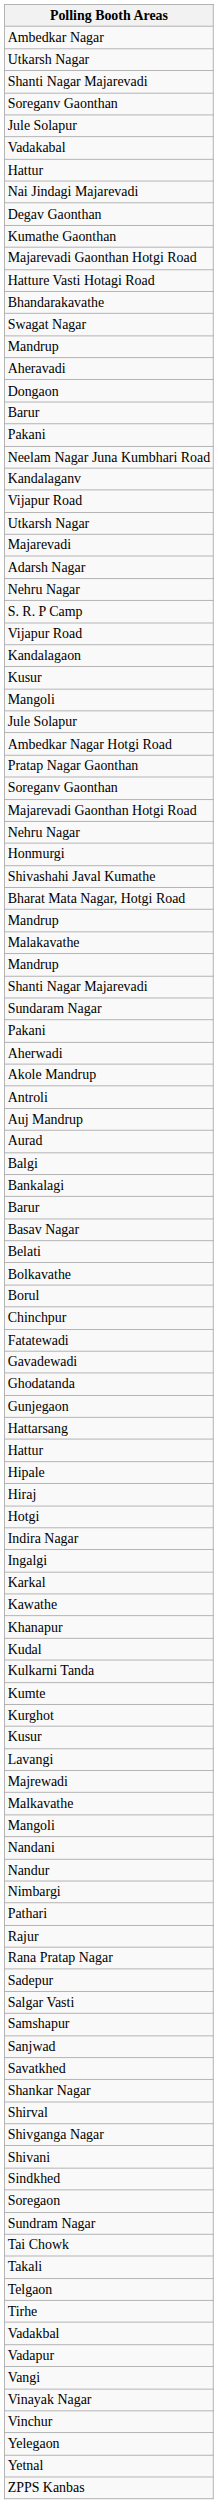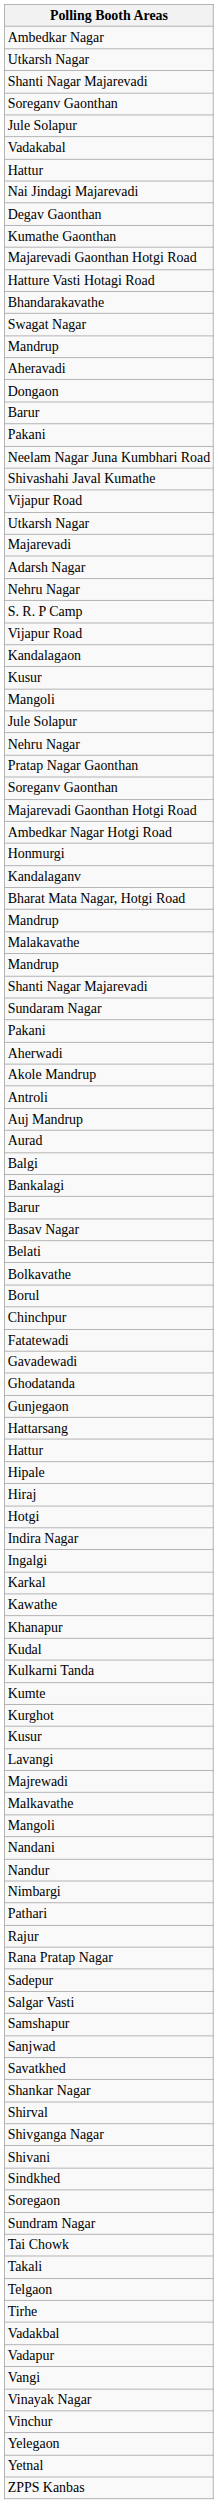(44, 479) Kandalaganv -> (81, 479) Shivashahi Javal Kumathe
(90, 744) Ambedkar Nagar Hotgi Road -> (44, 744) Nehru Nagar
(44, 832) Nehru Nagar -> (90, 832) Ambedkar Nagar Hotgi Road
(81, 876) Shivashahi Javal Kumathe -> (44, 876) Kandalaganv
